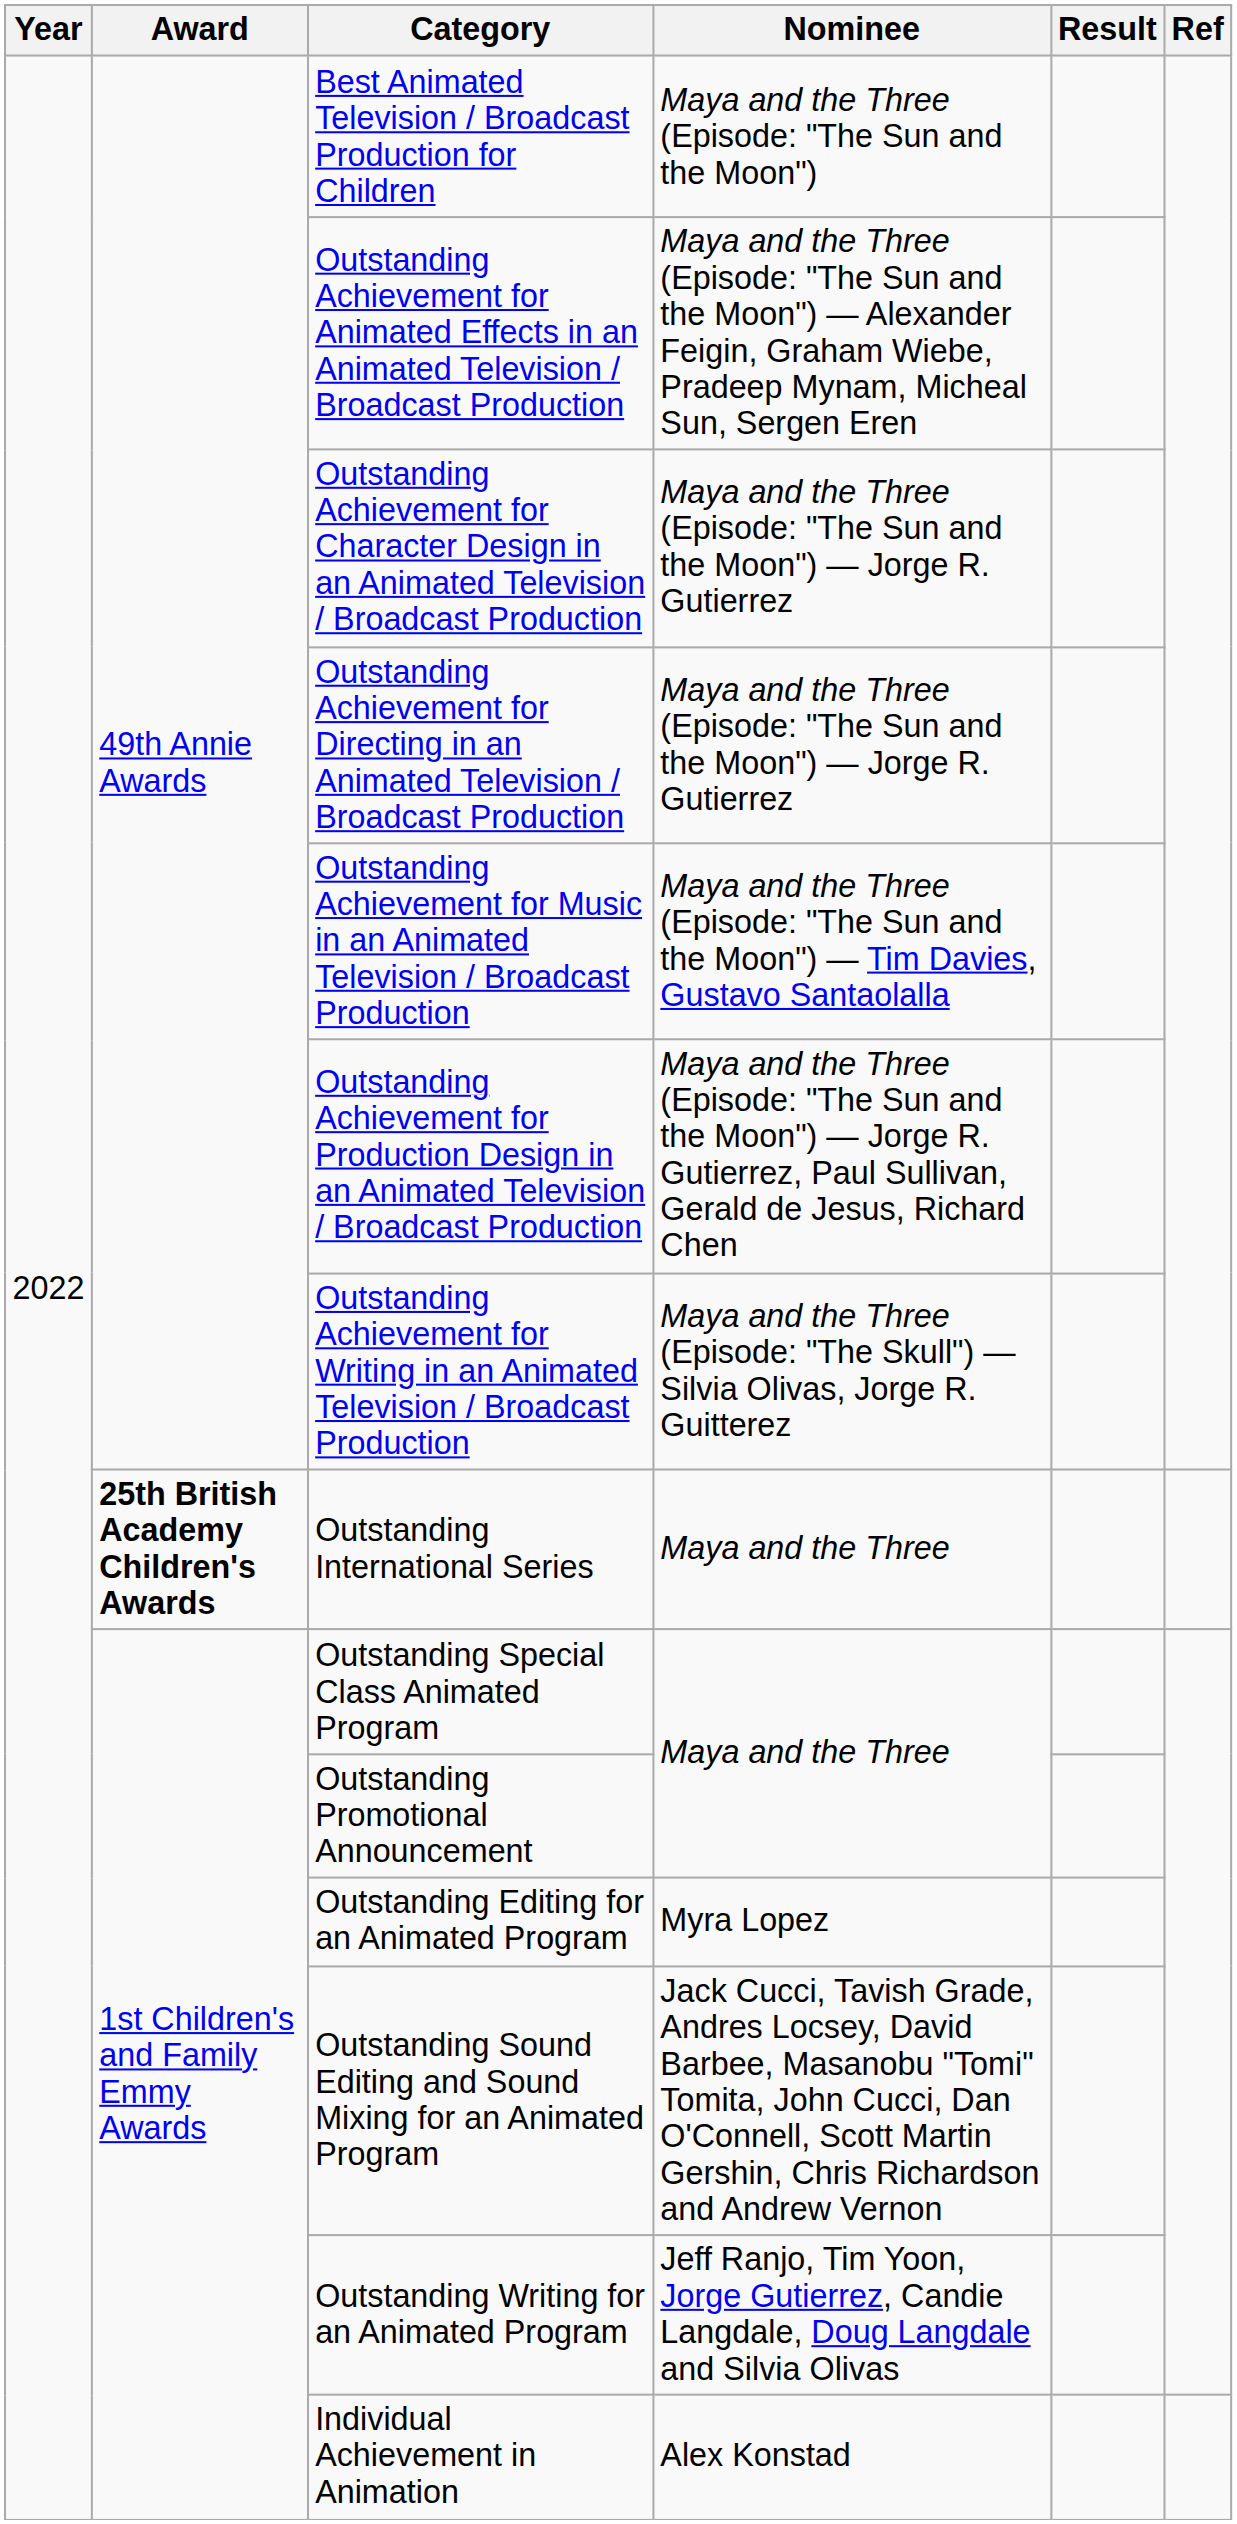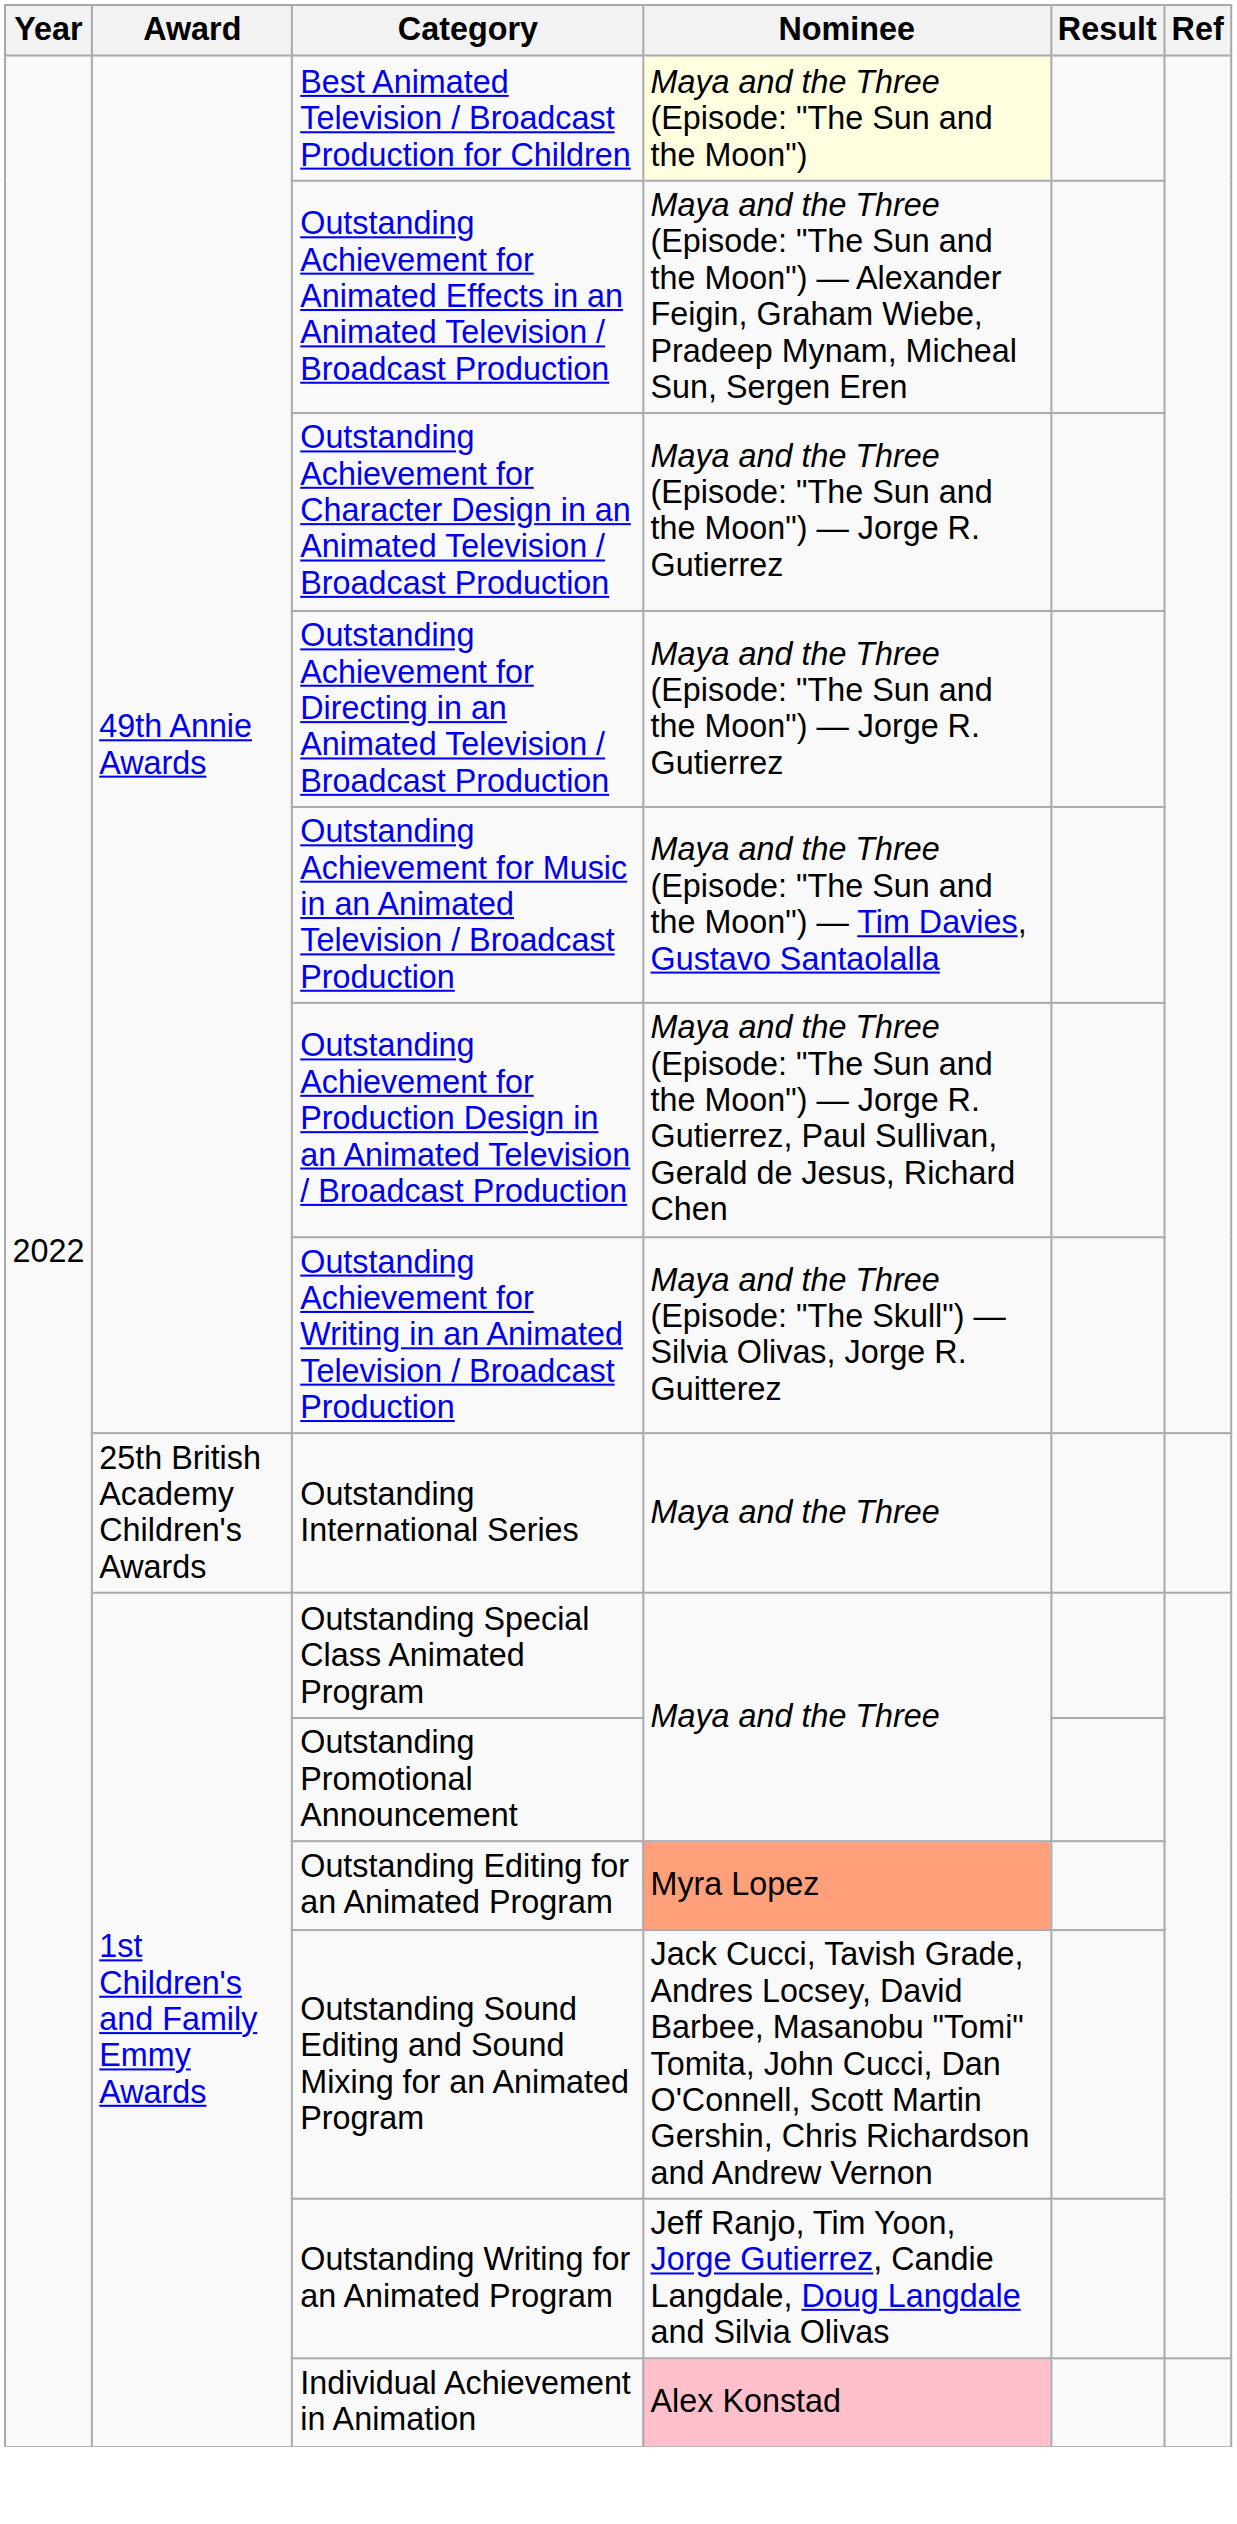(831, 135) no background -> (822, 117) lightyellow background
(188, 1549) bold -> (180, 1512) normal
(745, 1921) no background -> (735, 1884) lightsalmon background
(756, 2456) no background -> (746, 2402) pink background
